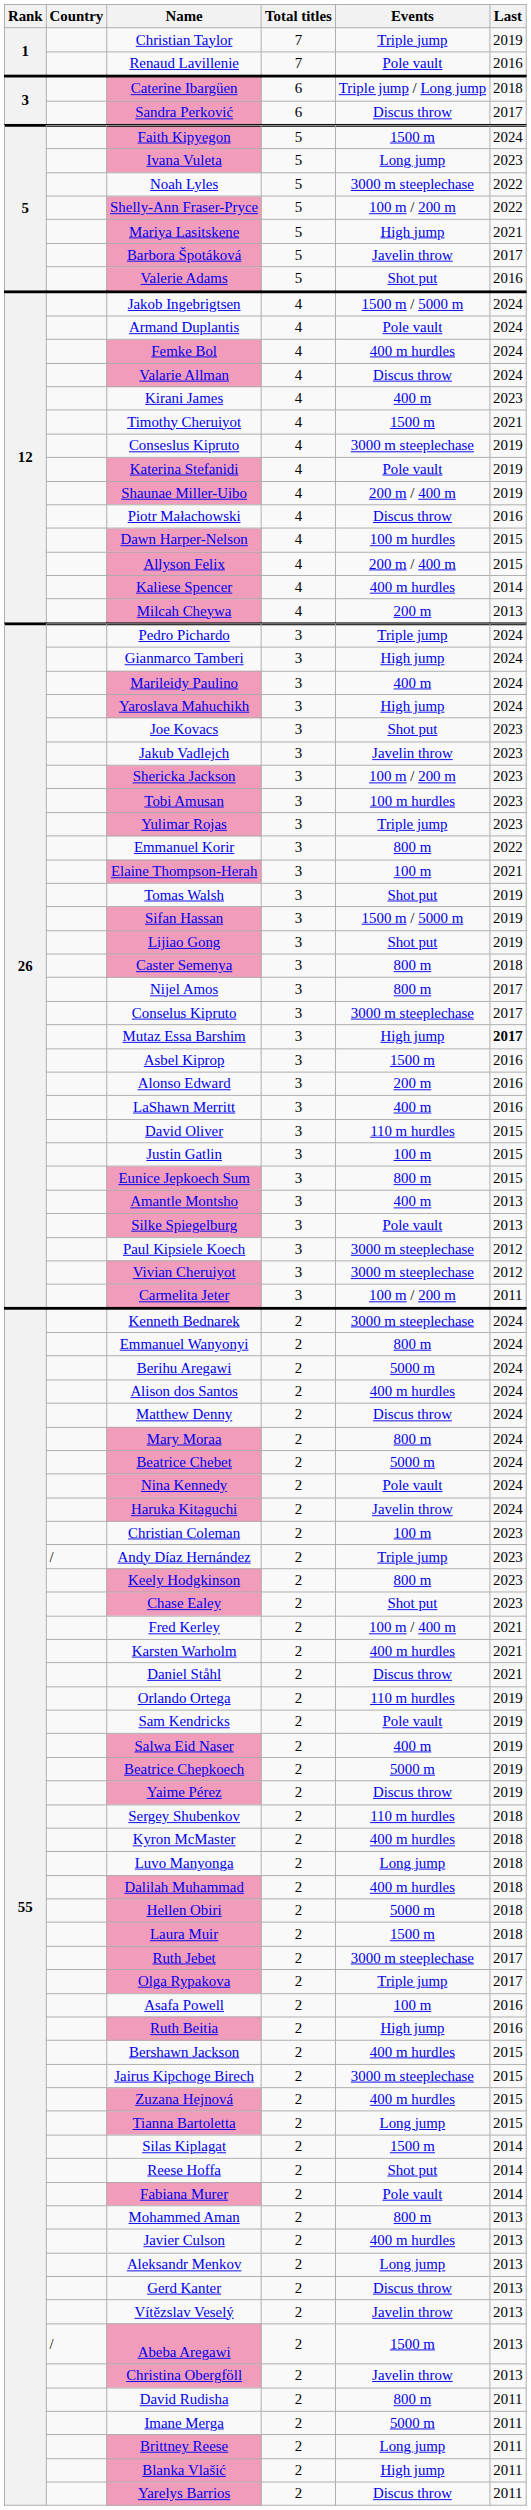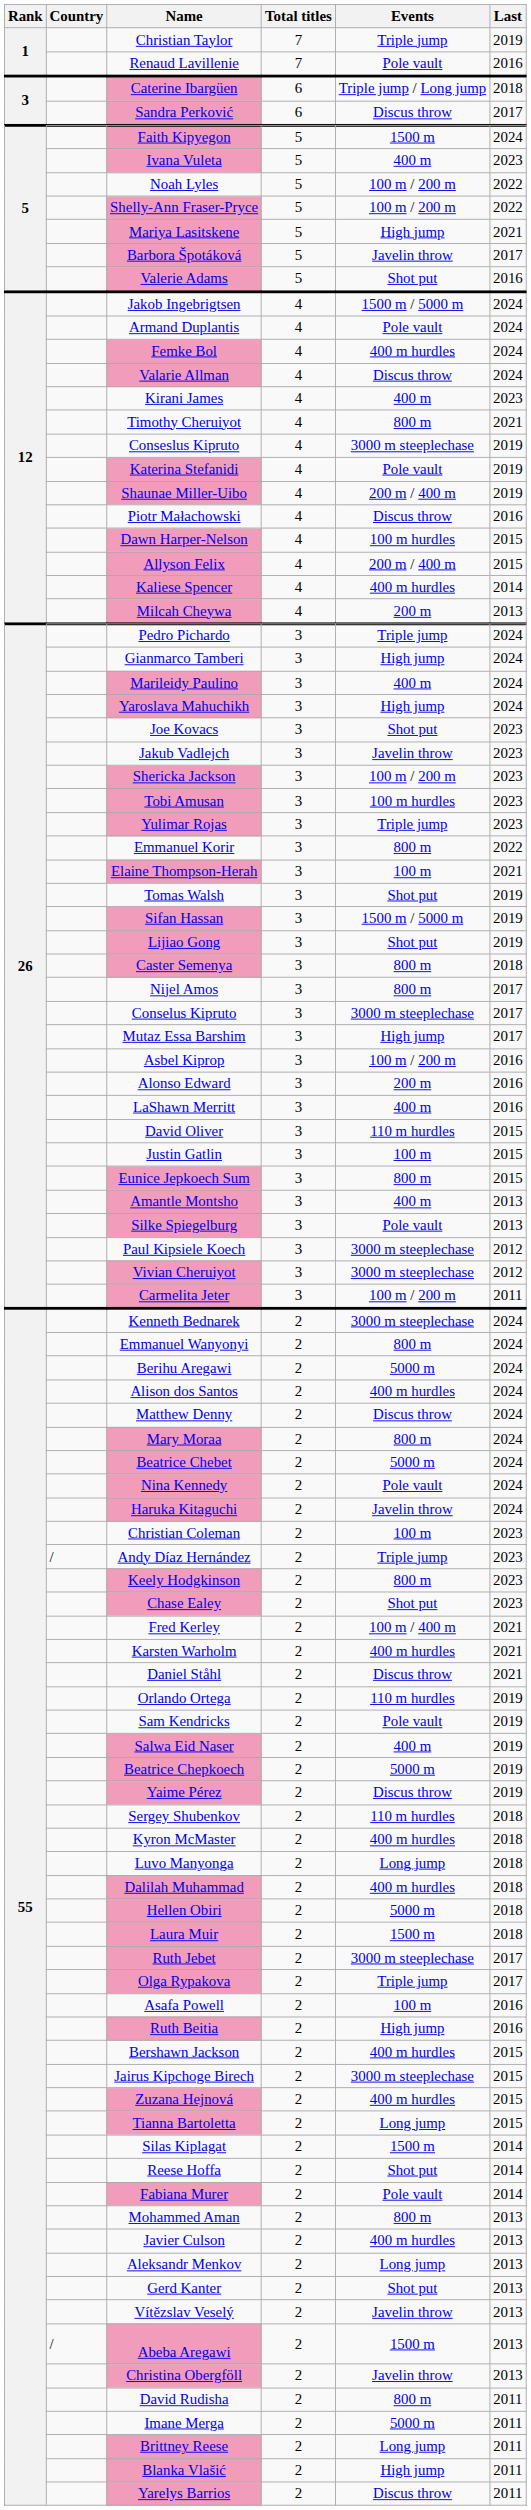(412, 160) Long jump -> (412, 160) 400 m
(412, 184) 3000 m steeplechase -> (412, 184) 100 m / 200 m
(412, 422) 1500 m -> (412, 422) 800 m
(508, 1036) bold -> (508, 1036) normal
(412, 1060) 1500 m -> (412, 1060) 100 m / 200 m
(412, 2288) Discus throw -> (412, 2288) Shot put
